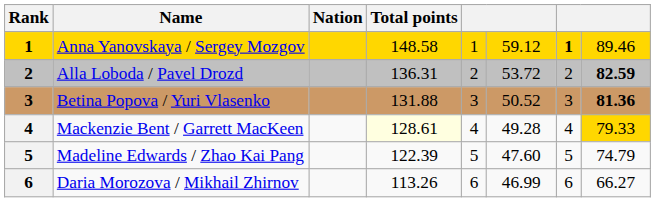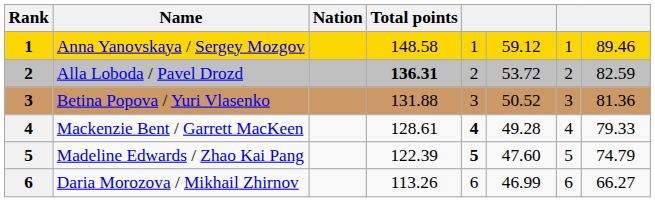(568, 45) bold -> (568, 45) normal
(414, 73) normal -> (414, 73) bold
(616, 73) bold -> (616, 73) normal
(616, 100) bold -> (616, 100) normal
(414, 127) lightyellow background -> (414, 127) no background
(474, 127) normal -> (474, 127) bold
(616, 127) gold background -> (616, 127) no background
(474, 155) normal -> (474, 155) bold
